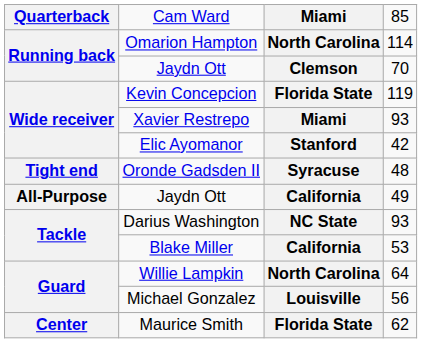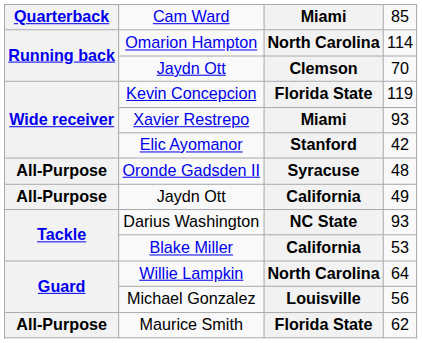(62, 171) Tight end -> (62, 171) All-Purpose
(62, 324) Center -> (62, 324) All-Purpose
